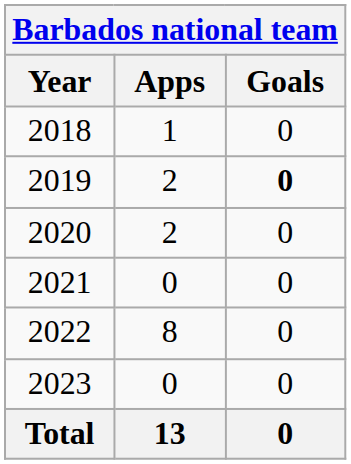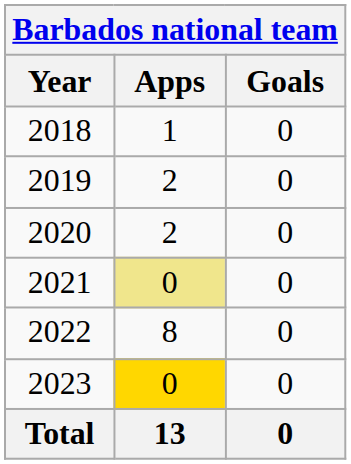(285, 181) bold -> (285, 181) normal
(170, 282) no background -> (170, 282) khaki background
(170, 383) no background -> (170, 383) gold background
